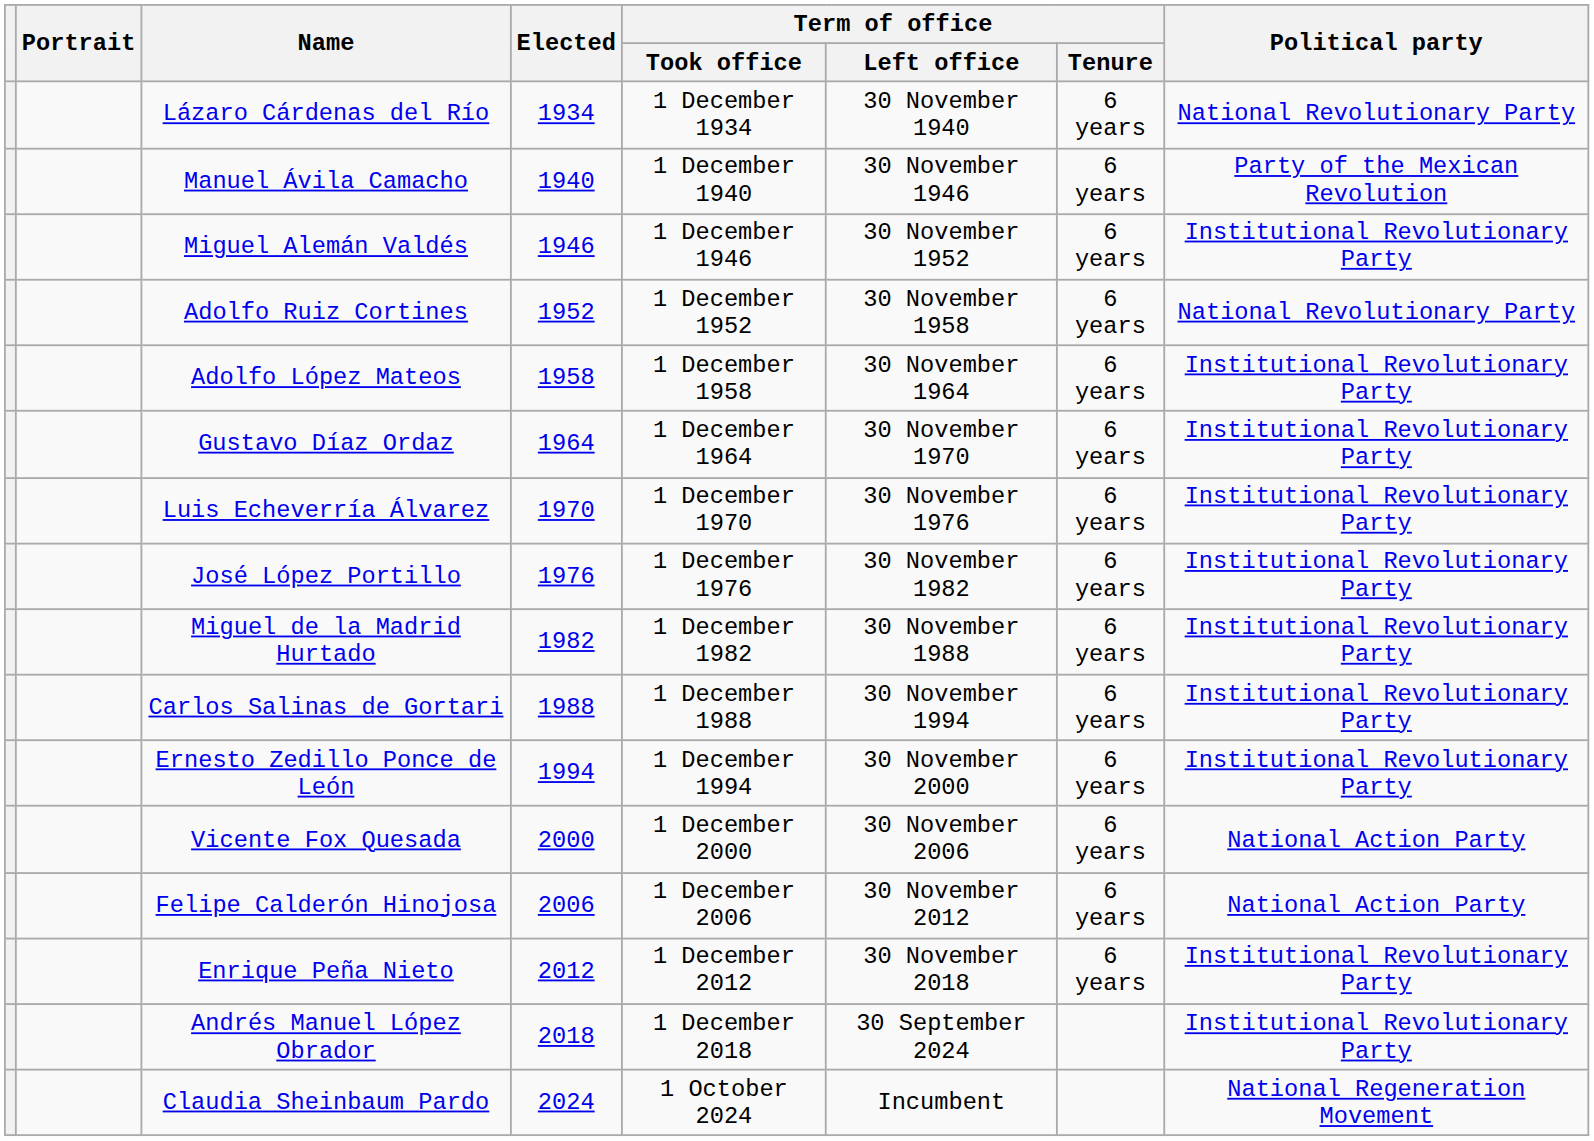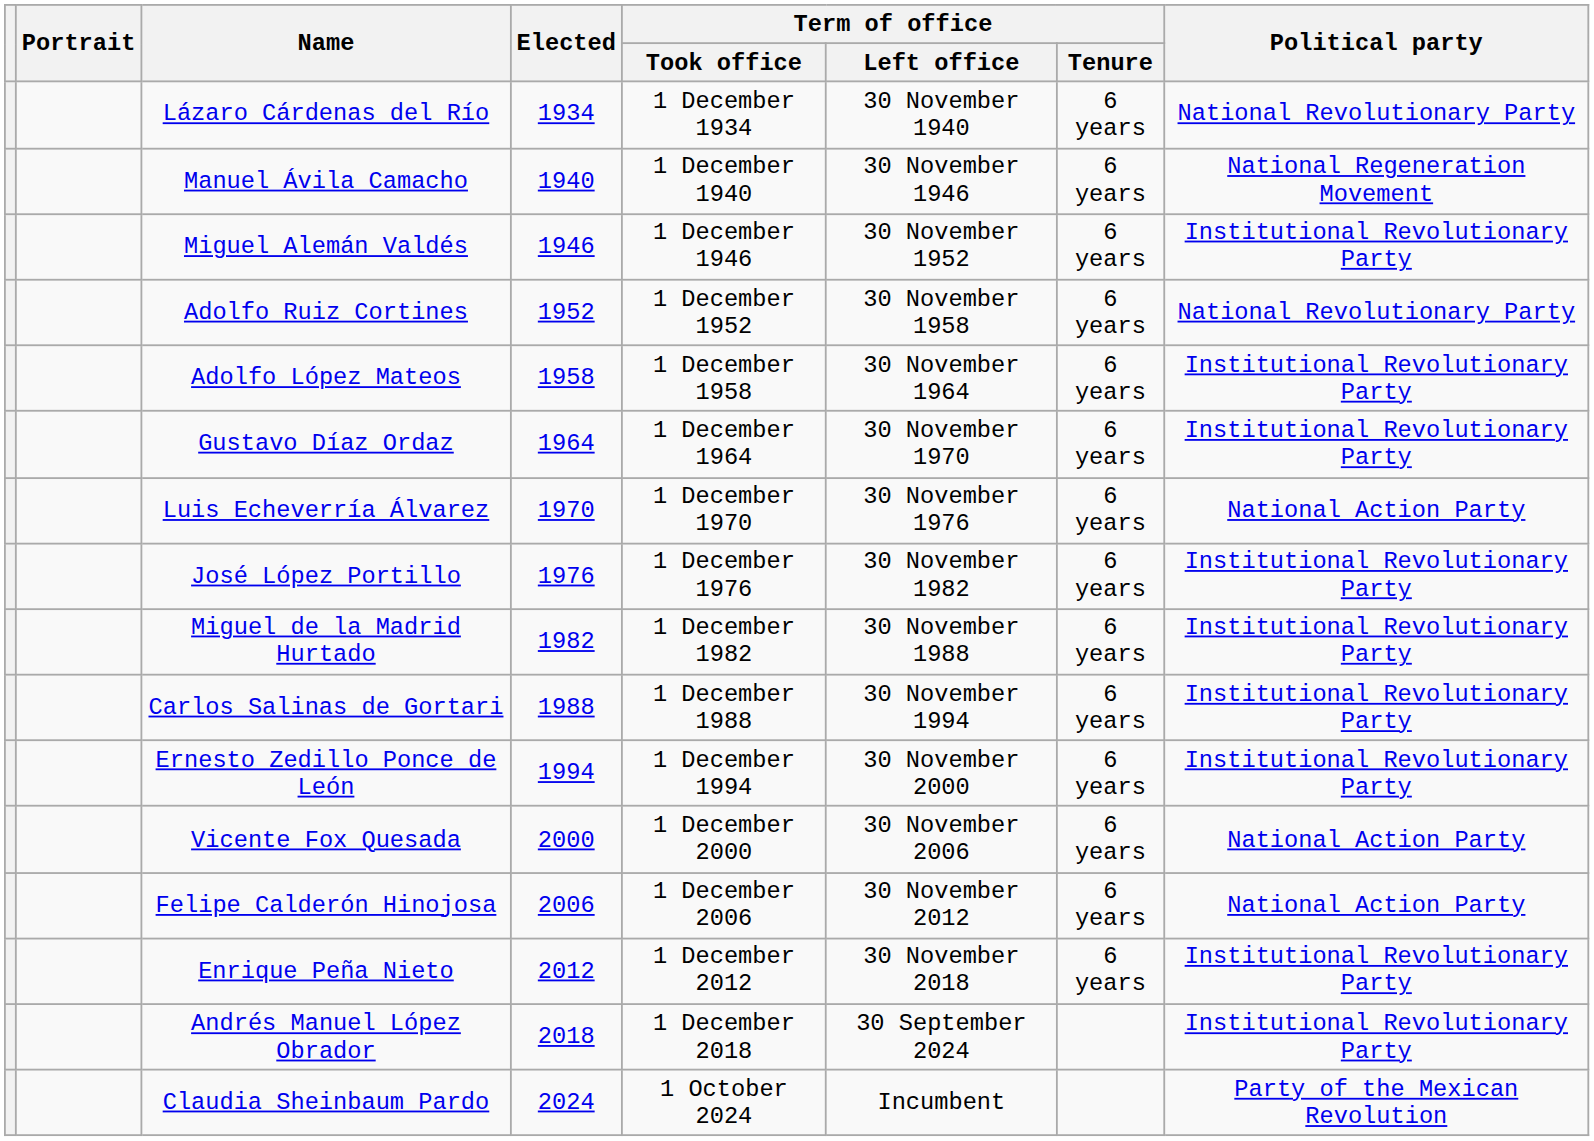(1376, 181) Party of the Mexican Revolution -> (1376, 181) National Regeneration Movement
(1376, 510) Institutional Revolutionary Party -> (1376, 510) National Action Party
(1376, 1103) National Regeneration Movement -> (1376, 1103) Party of the Mexican Revolution
